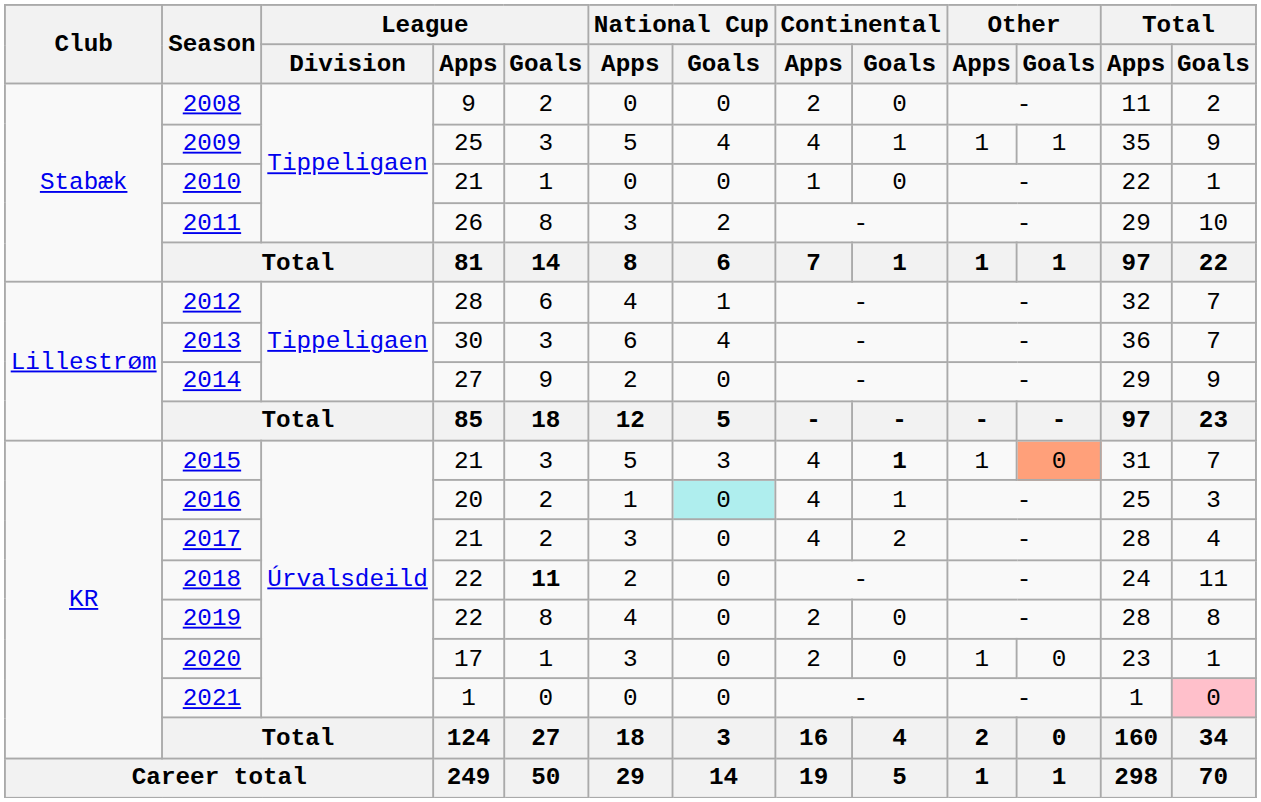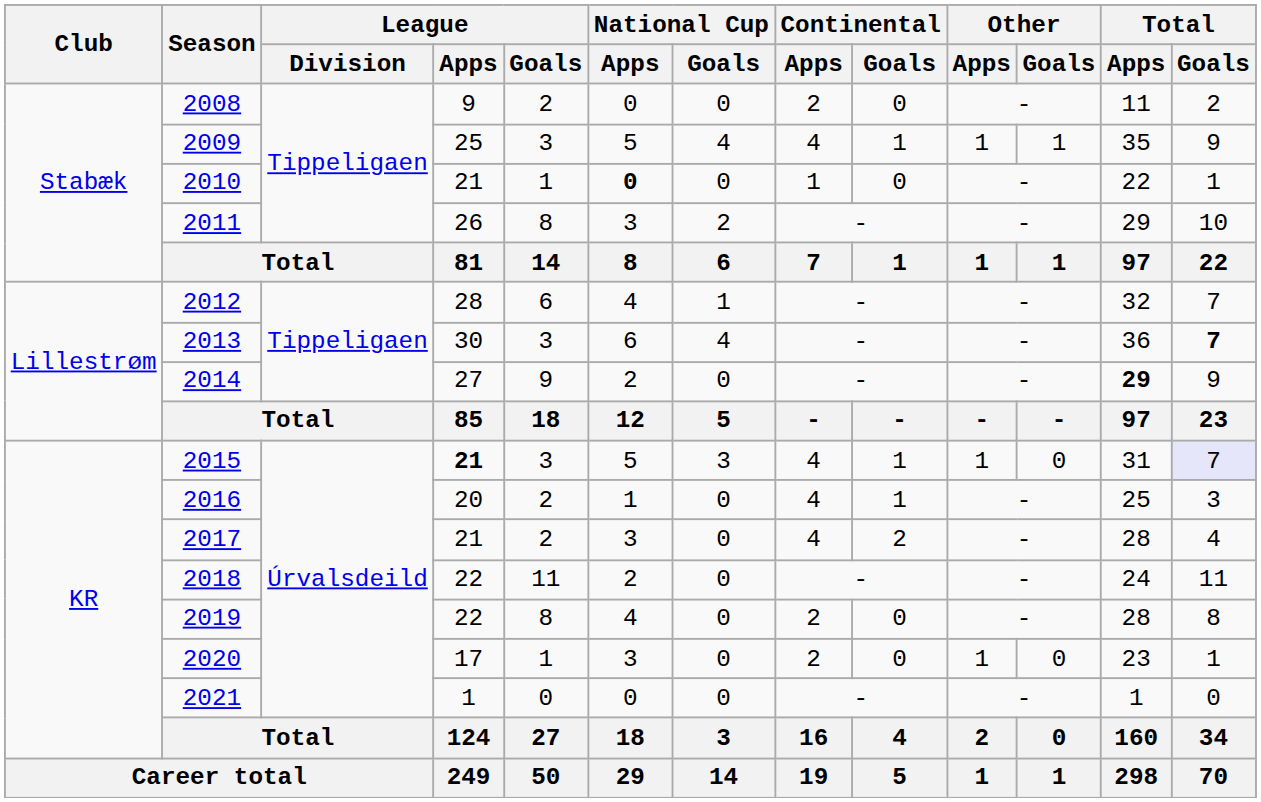(630, 183) normal -> (630, 183) bold
(1213, 342) normal -> (1213, 342) bold
(1136, 381) normal -> (1136, 381) bold
(469, 461) normal -> (469, 461) bold
(900, 461) bold -> (900, 461) normal
(1059, 461) lightsalmon background -> (1059, 461) no background
(1213, 461) no background -> (1213, 461) lavender background
(724, 500) paleturquoise background -> (724, 500) no background
(546, 579) bold -> (546, 579) normal
(1213, 698) pink background -> (1213, 698) no background
